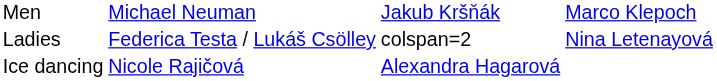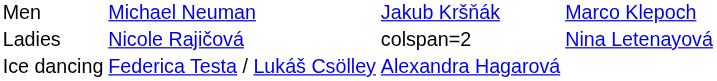(242, 39) Federica Testa / Lukáš Csölley -> (176, 39) Nicole Rajičová
(176, 66) Nicole Rajičová -> (242, 66) Federica Testa / Lukáš Csölley
